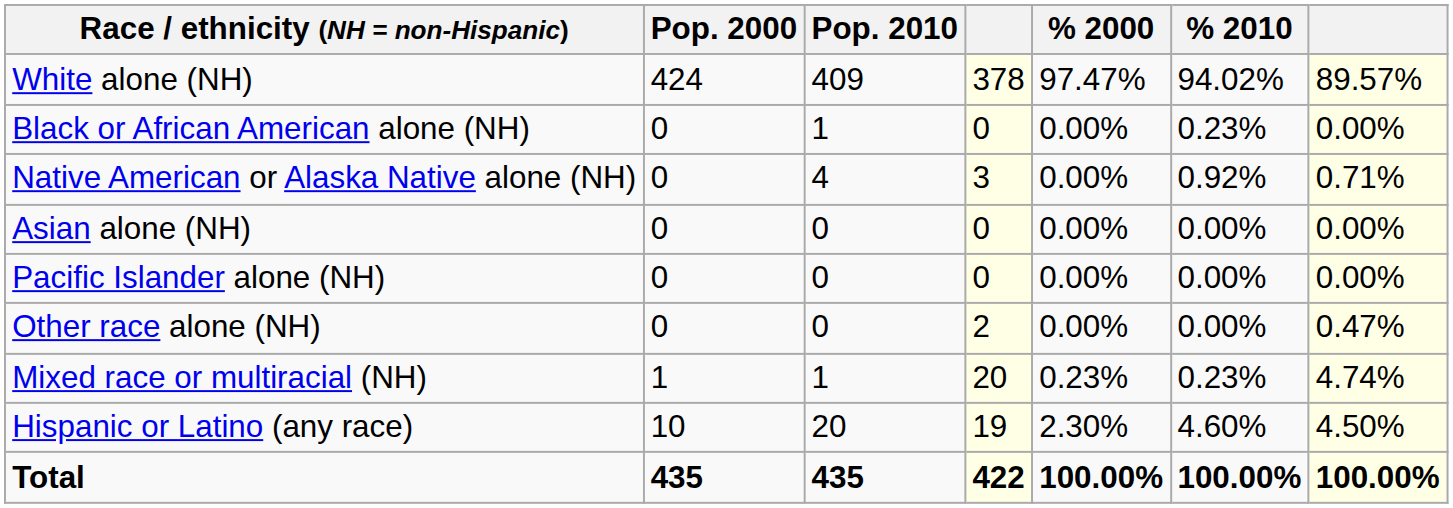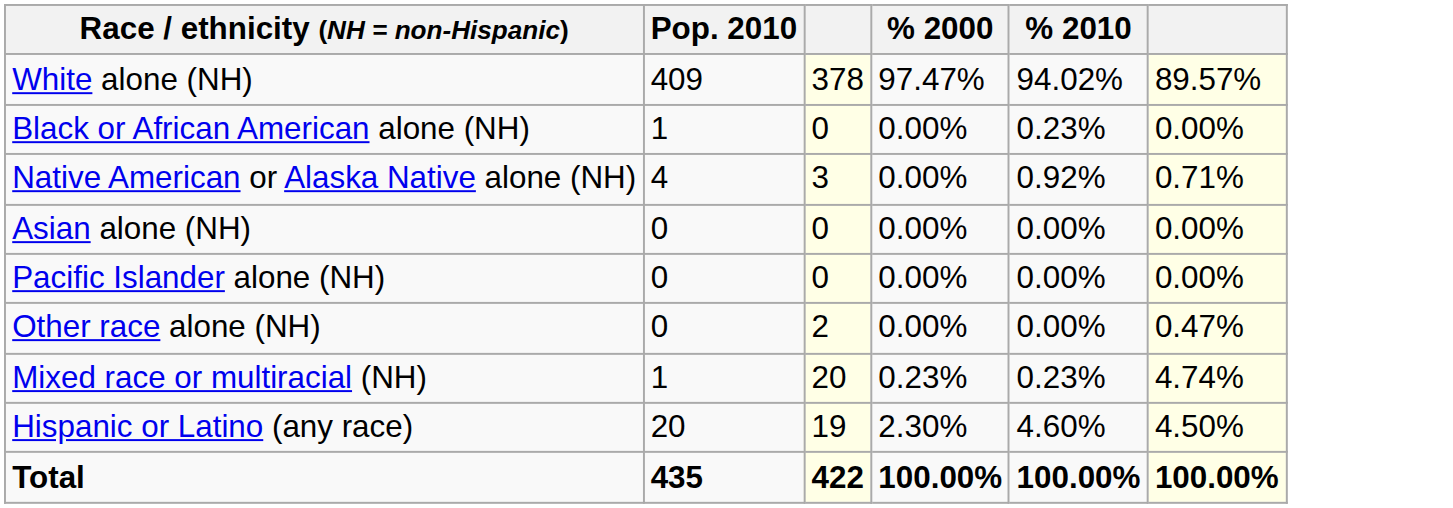- column: (724, 29)
